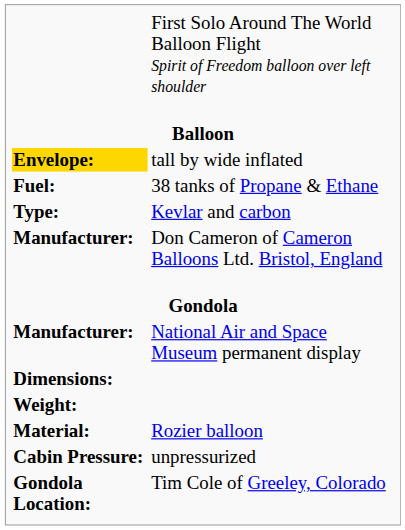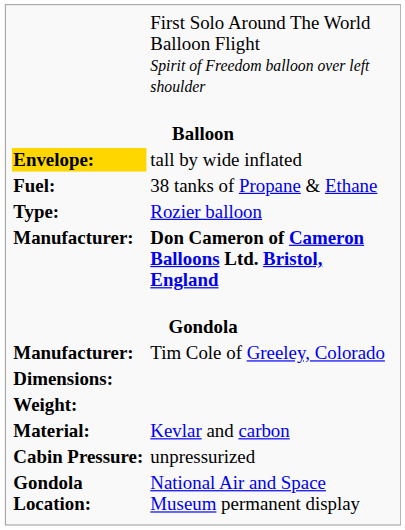(221, 211) Kevlar and carbon -> (206, 211) Rozier balloon
(267, 248) normal -> (257, 259) bold
(256, 342) National Air and Space Museum permanent display -> (268, 353) Tim Cole of Greeley, Colorado
(207, 431) Rozier balloon -> (220, 431) Kevlar and carbon
(268, 483) Tim Cole of Greeley, Colorado -> (255, 493) National Air and Space Museum permanent display
